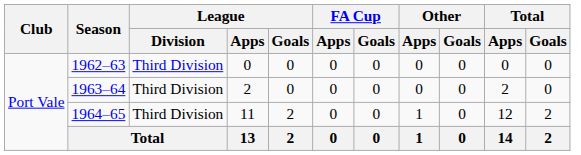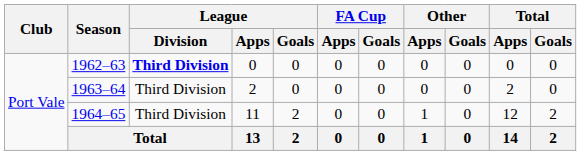(178, 65) normal -> (180, 65) bold
